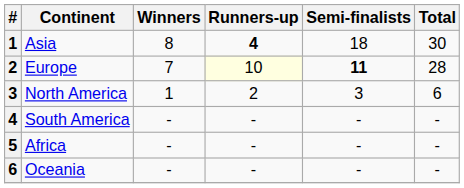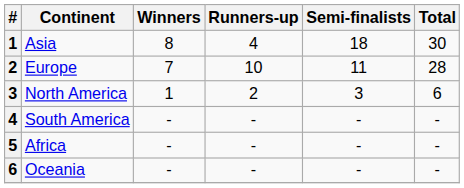(253, 43) bold -> (253, 43) normal
(253, 69) lightyellow background -> (253, 69) no background
(359, 69) bold -> (359, 69) normal
